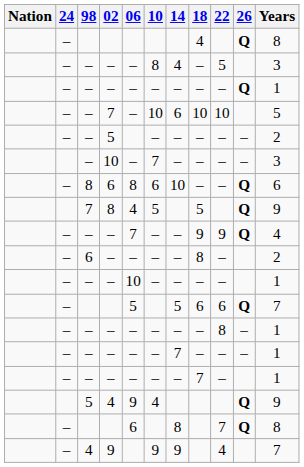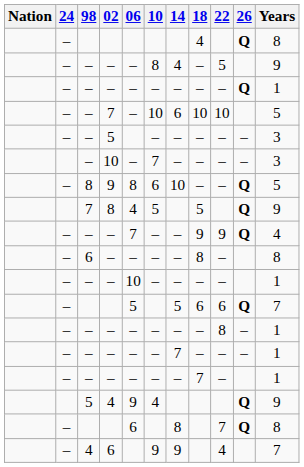(277, 64) 3 -> (277, 64) 9
(277, 137) 2 -> (277, 137) 3
(111, 185) 6 -> (111, 185) 9
(277, 185) 6 -> (277, 185) 5
(277, 257) 2 -> (277, 257) 8
(111, 450) 9 -> (111, 450) 6
